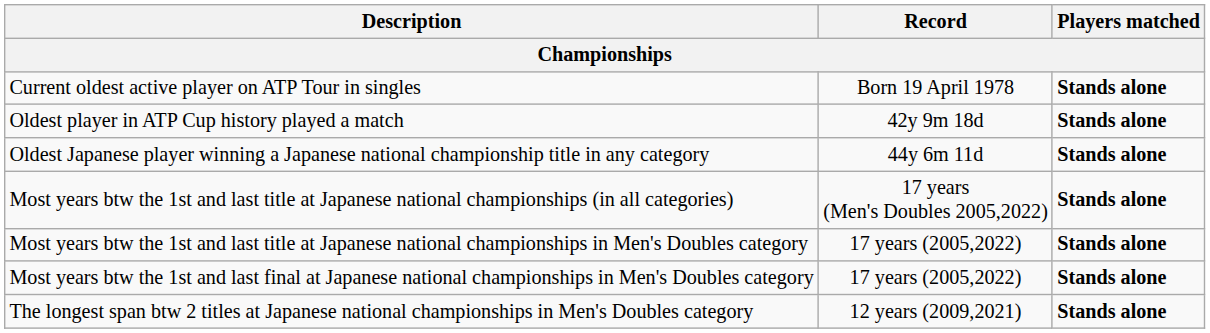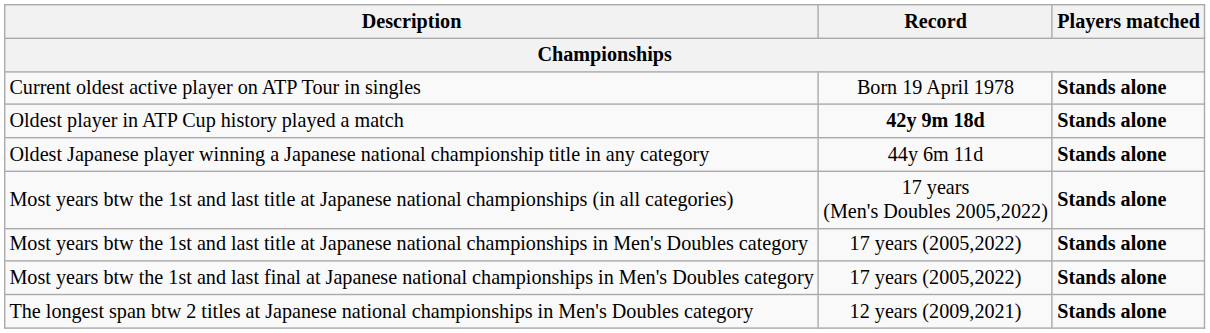(936, 121) normal -> (936, 121) bold
